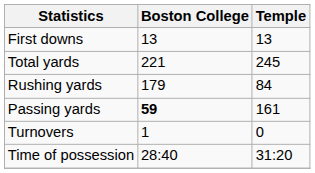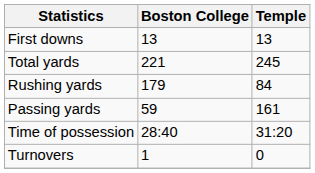(149, 109) bold -> (149, 109) normal
rows swapped: (41, 132) <-> (71, 156)
